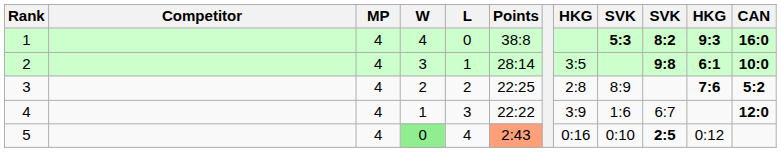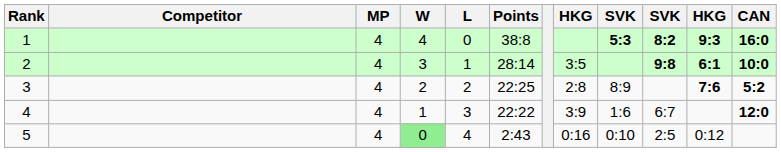(516, 135) lightsalmon background -> (516, 135) no background
(665, 135) bold -> (665, 135) normal
